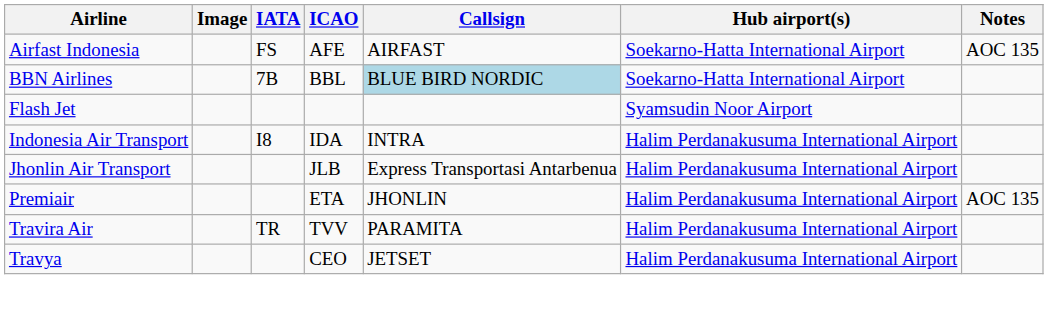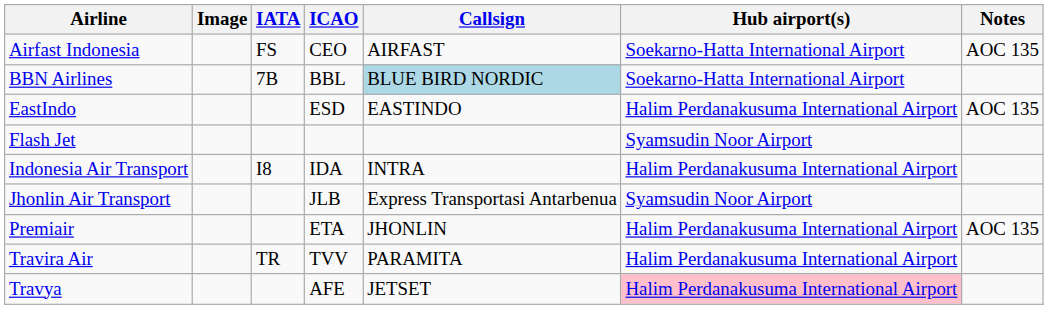(327, 49) AFE -> (328, 49) CEO
+ row: (42, 109)
(791, 169) Halim Perdanakusuma International Airport -> (719, 199) Syamsudin Noor Airport
(328, 259) CEO -> (327, 288) AFE
(791, 259) no background -> (791, 288) pink background
